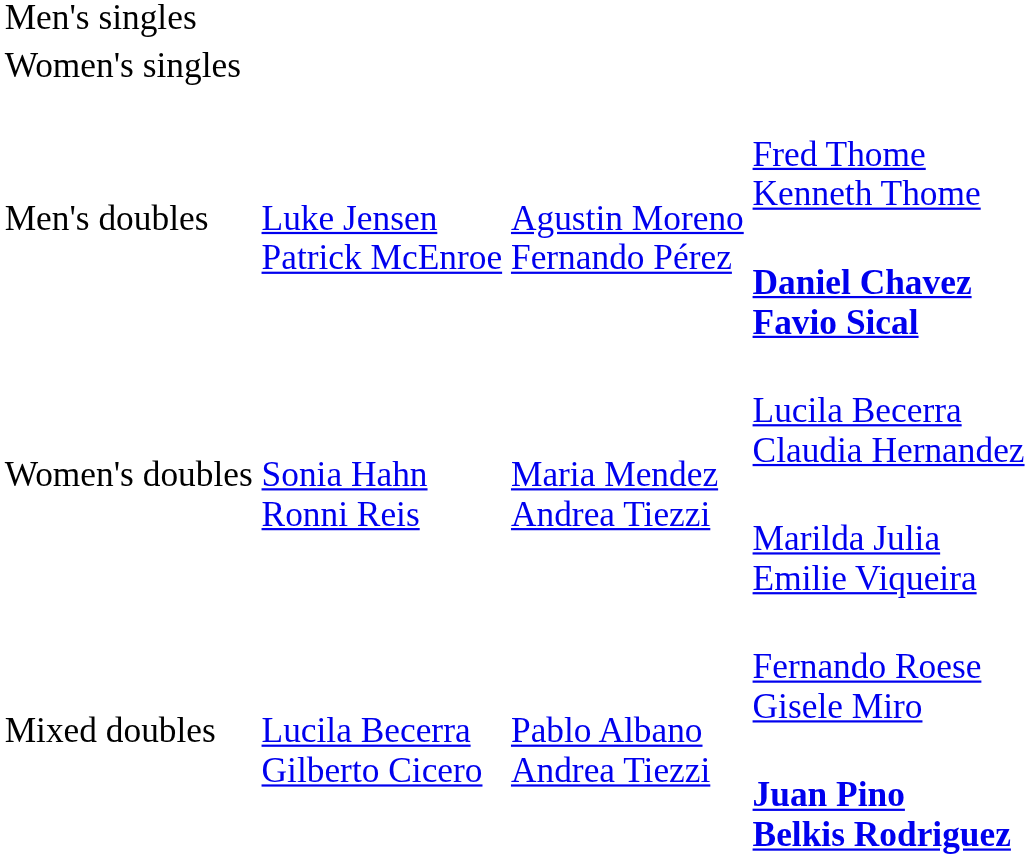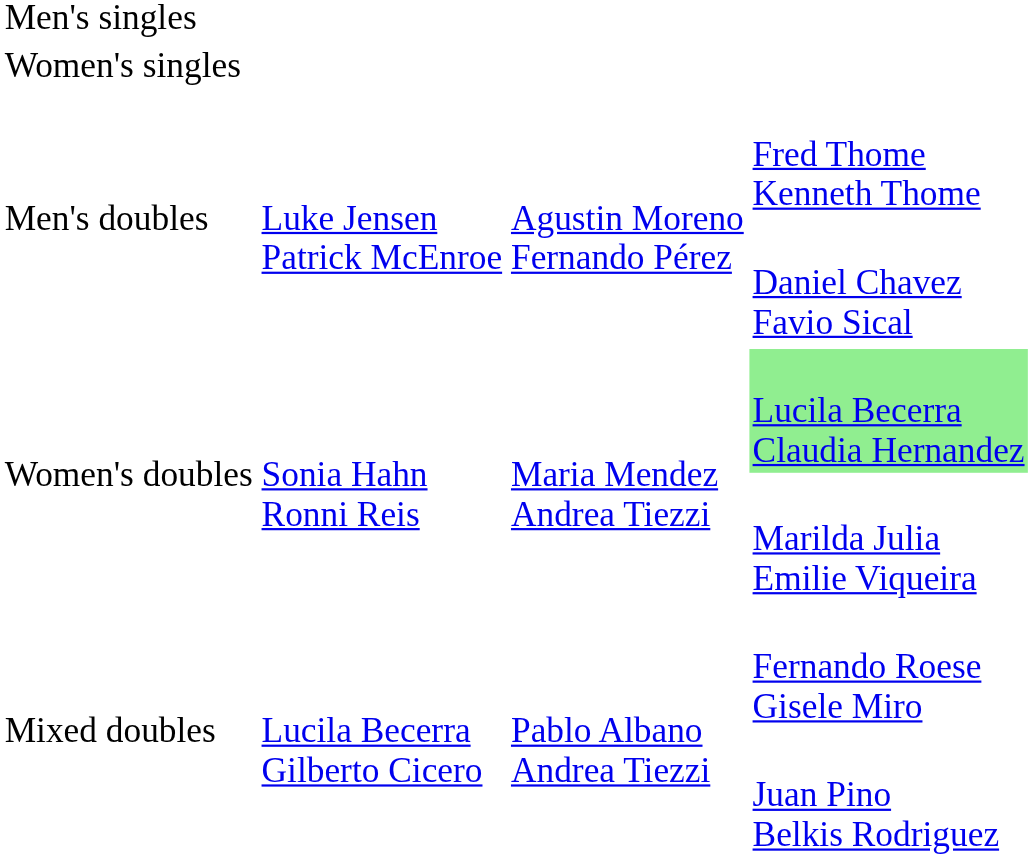(862, 302) bold -> (857, 302) normal
(889, 430) no background -> (889, 430) lightgreen background
(882, 814) bold -> (876, 814) normal
